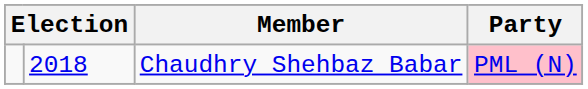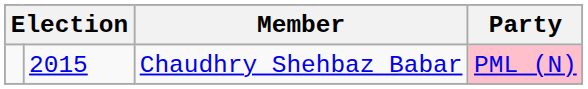(58, 65) 2018 -> (58, 65) 2015
